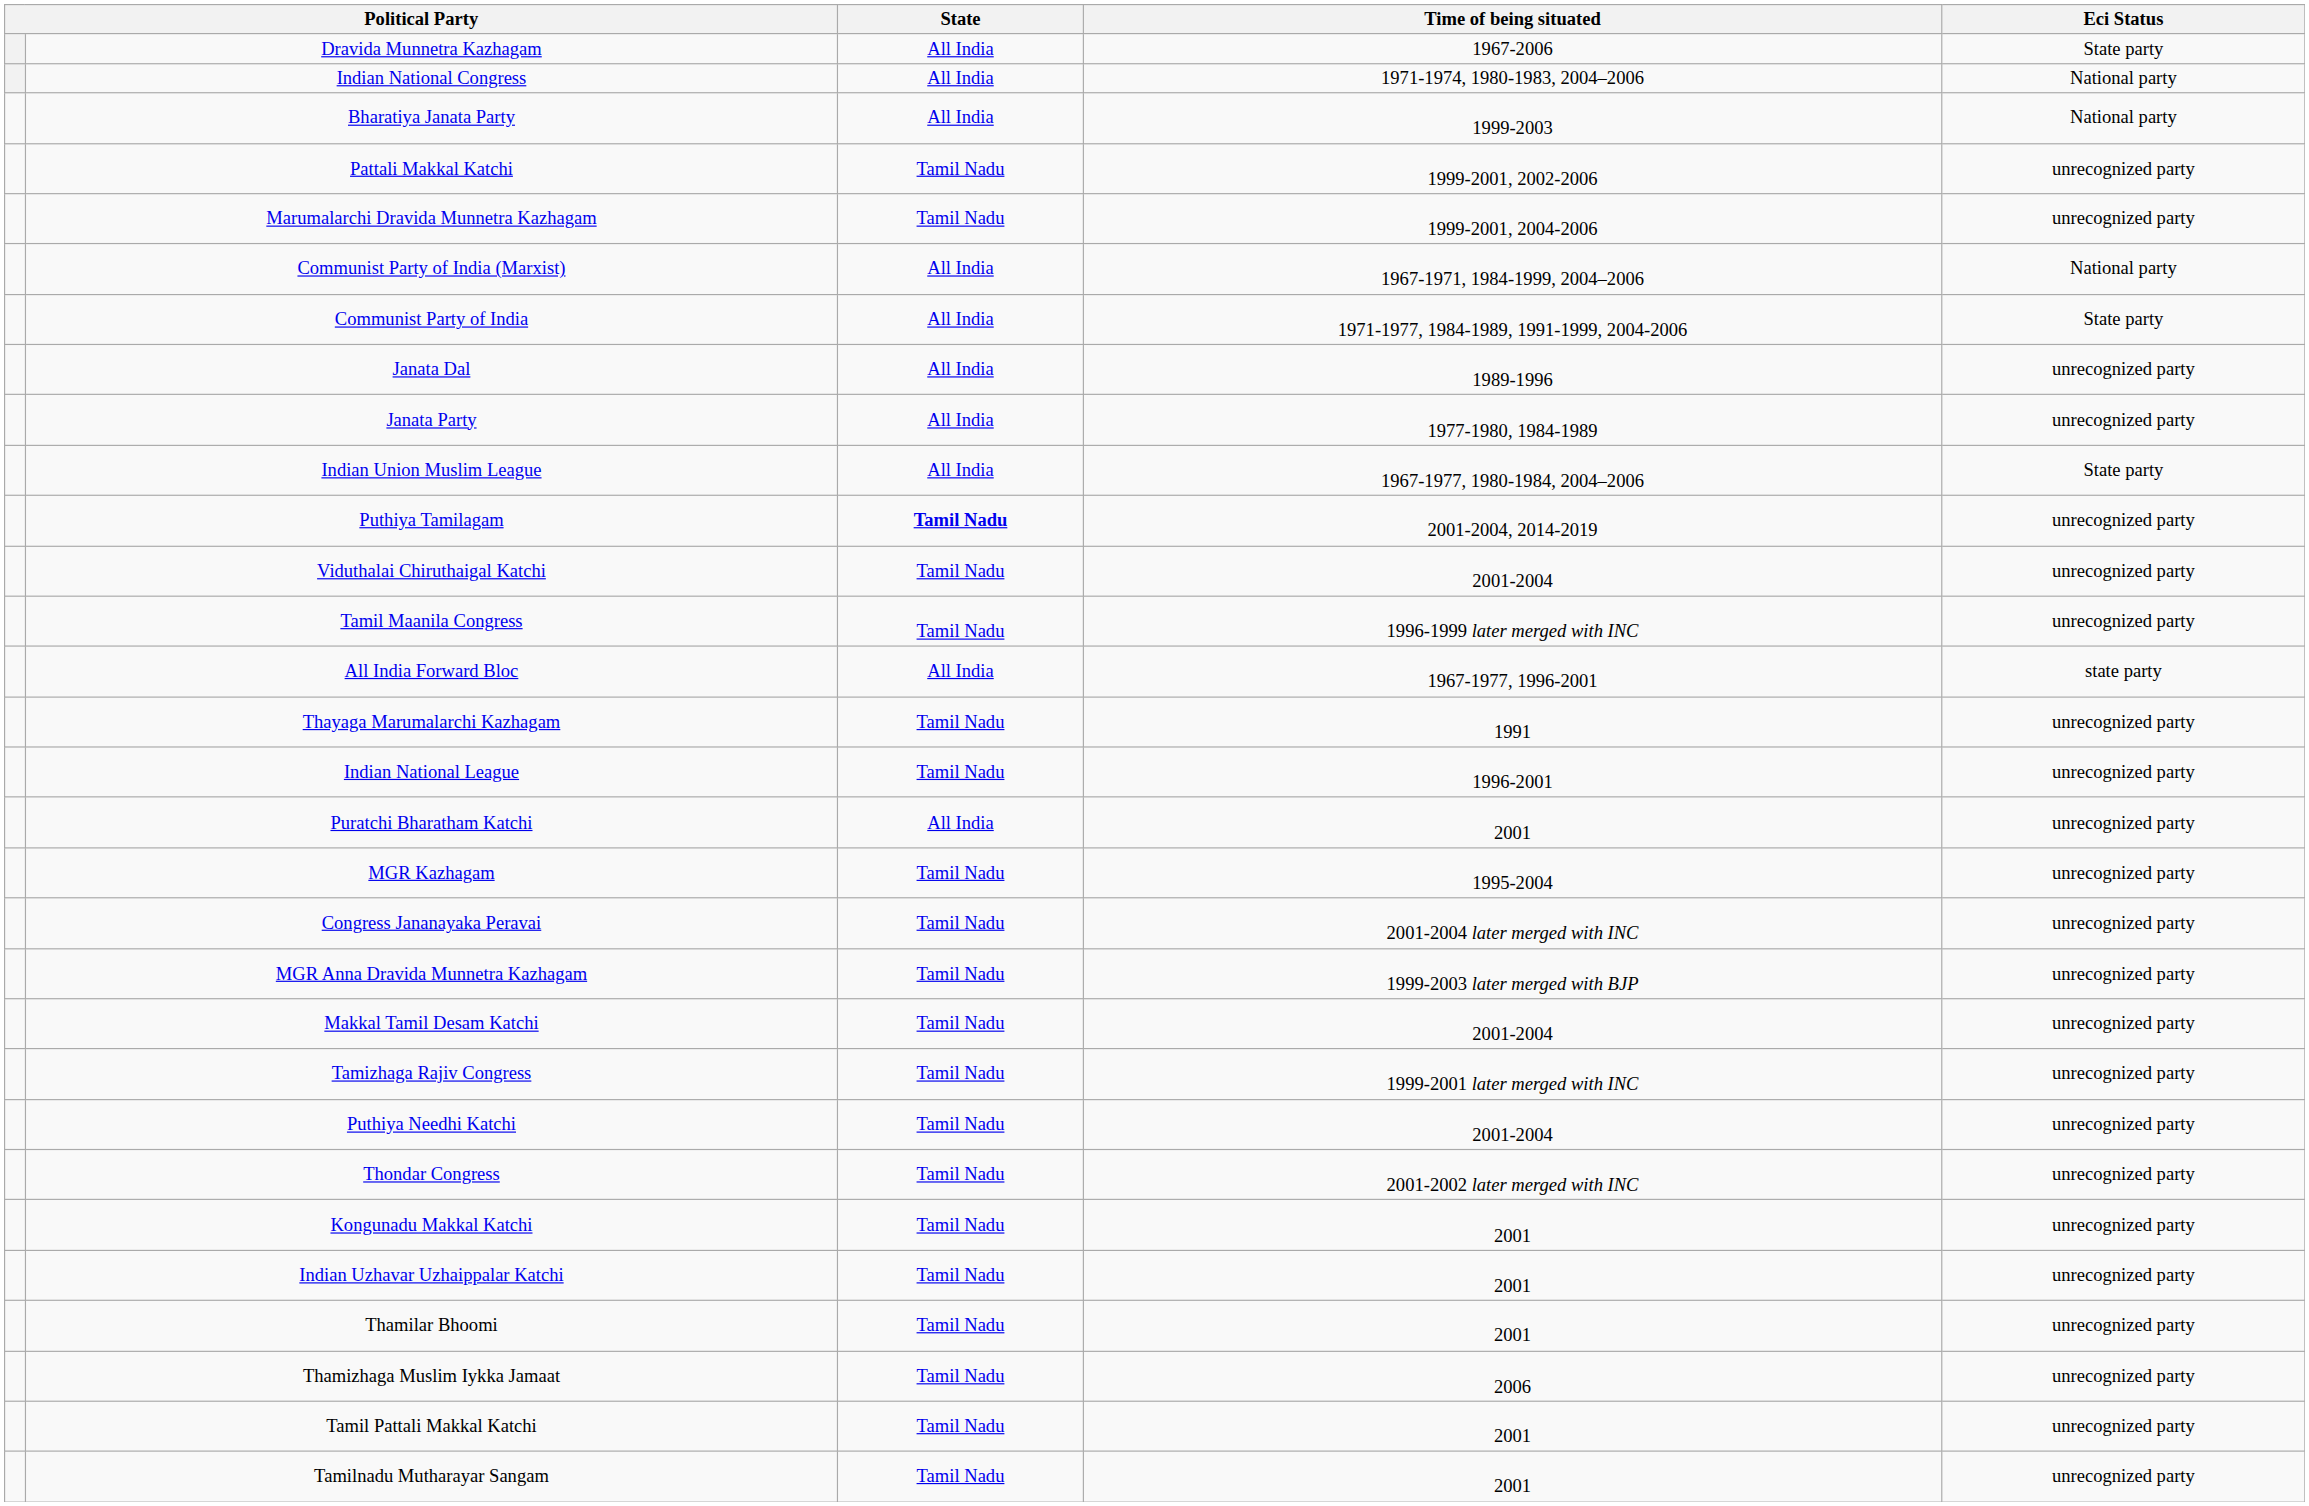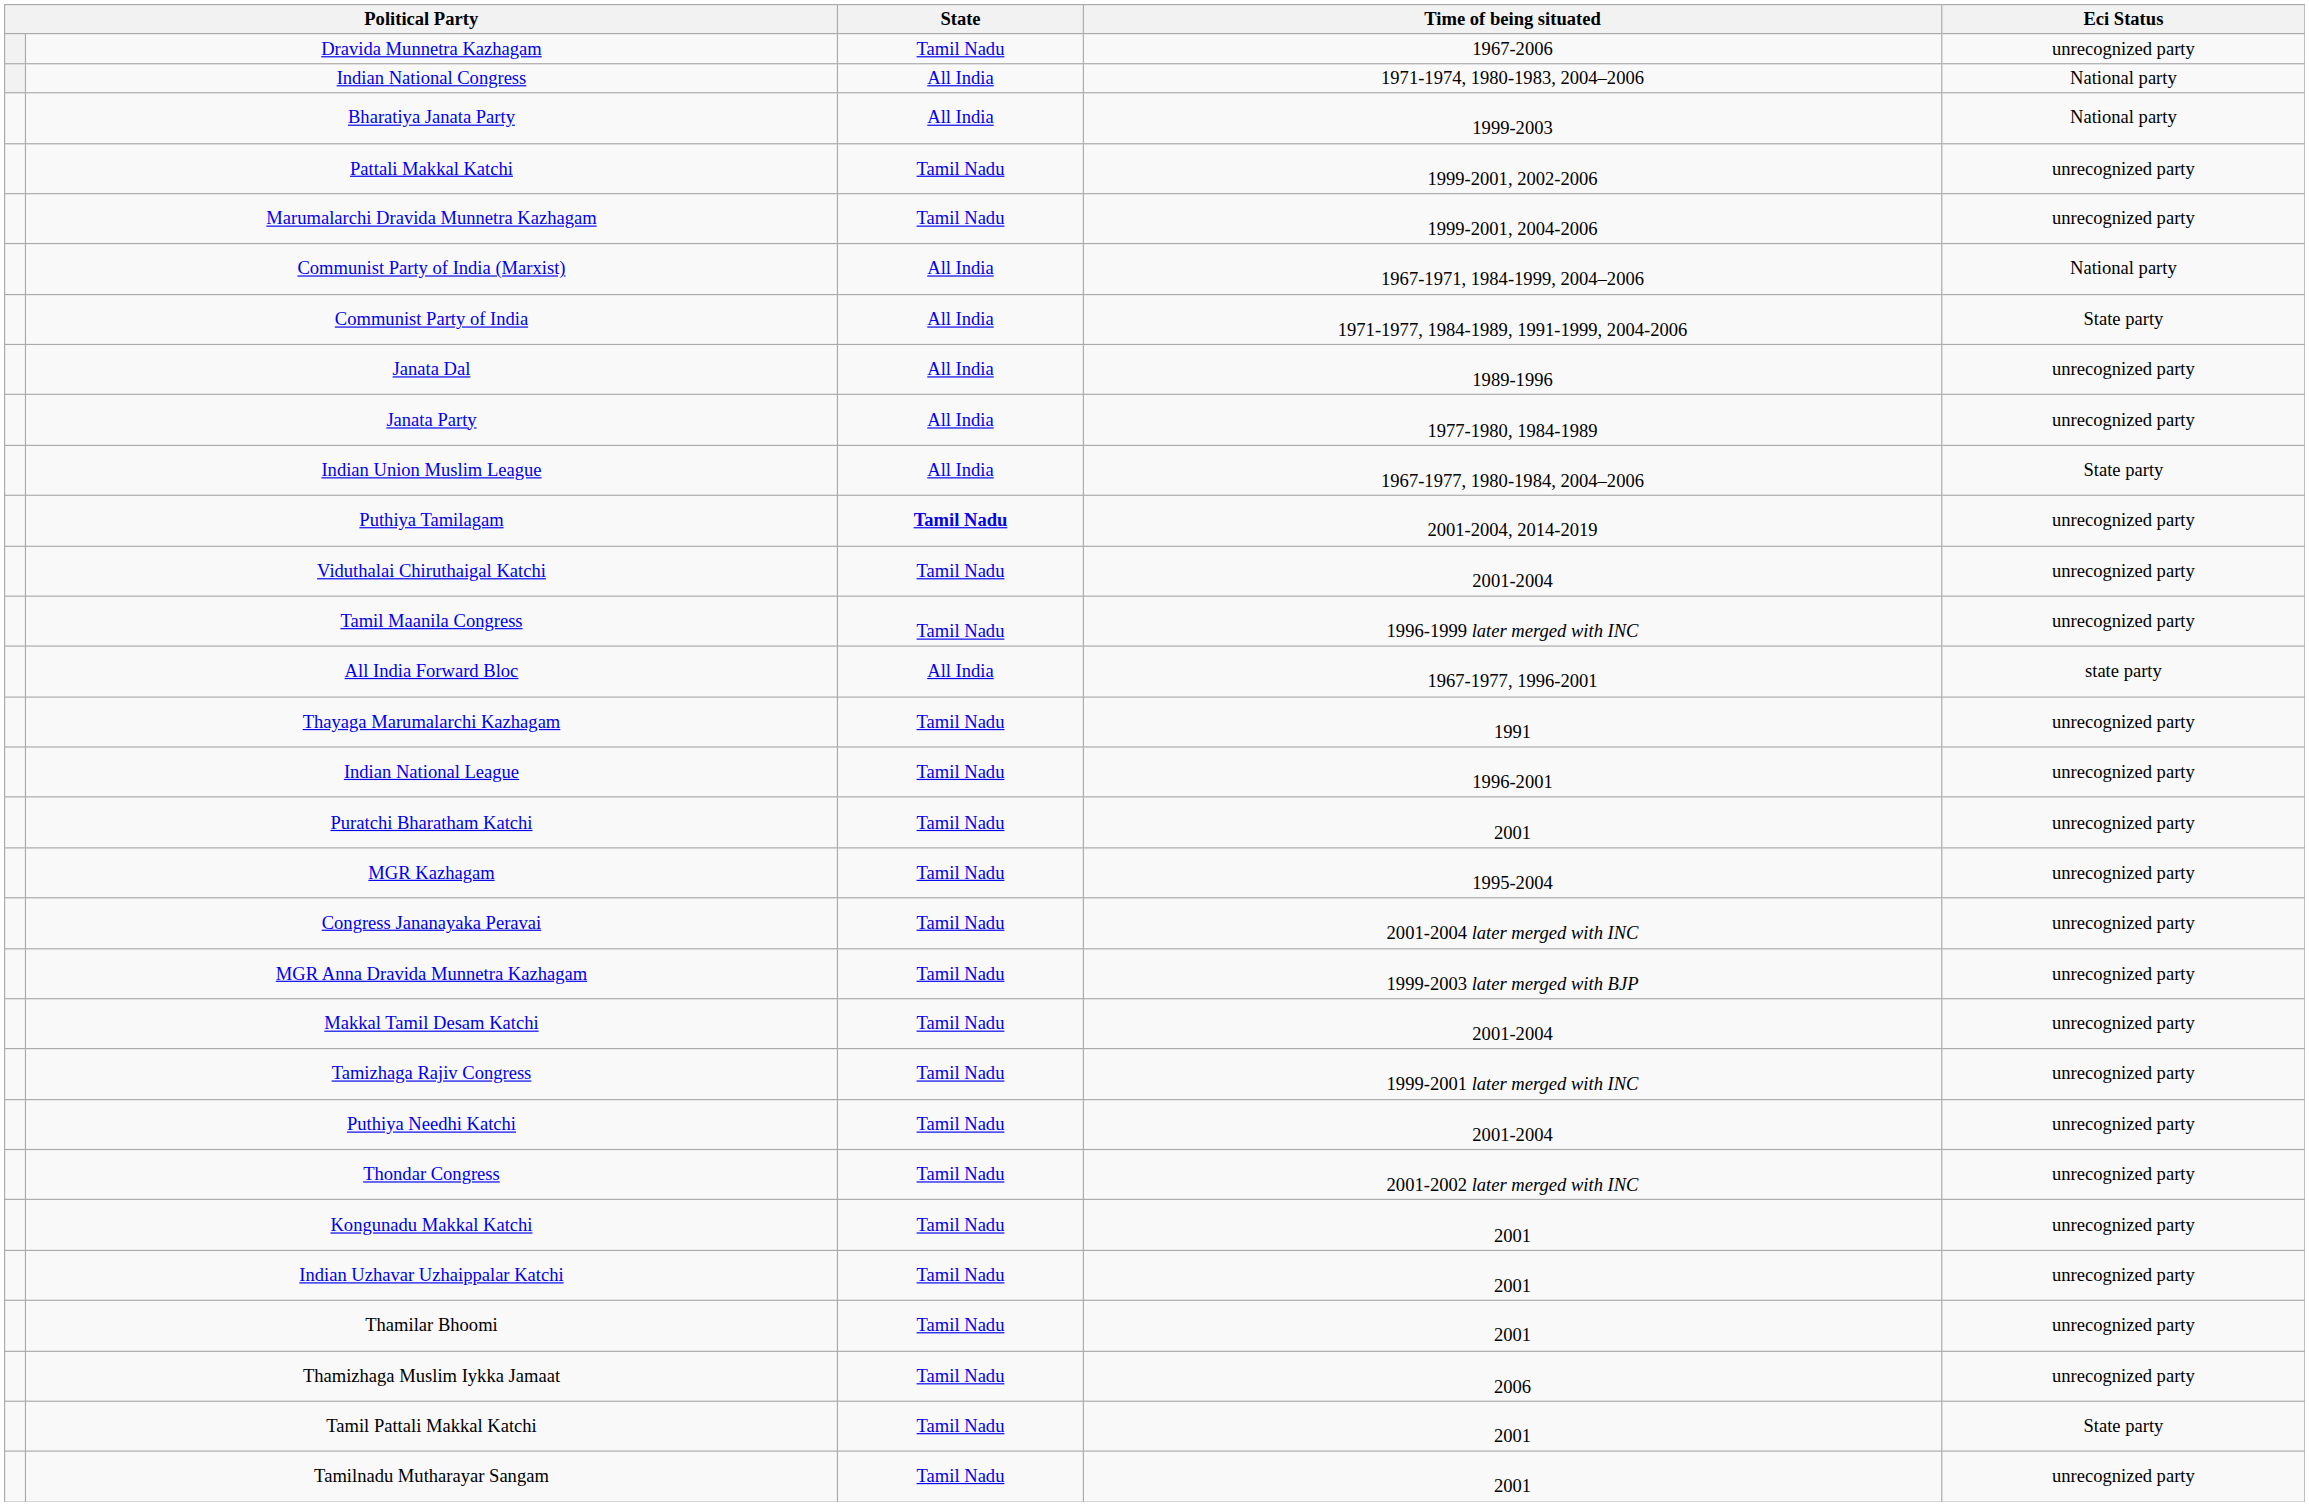(961, 48) All India -> (960, 48) Tamil Nadu
(2123, 48) State party -> (2123, 48) unrecognized party
(961, 822) All India -> (960, 822) Tamil Nadu
(2123, 1426) unrecognized party -> (2123, 1426) State party
